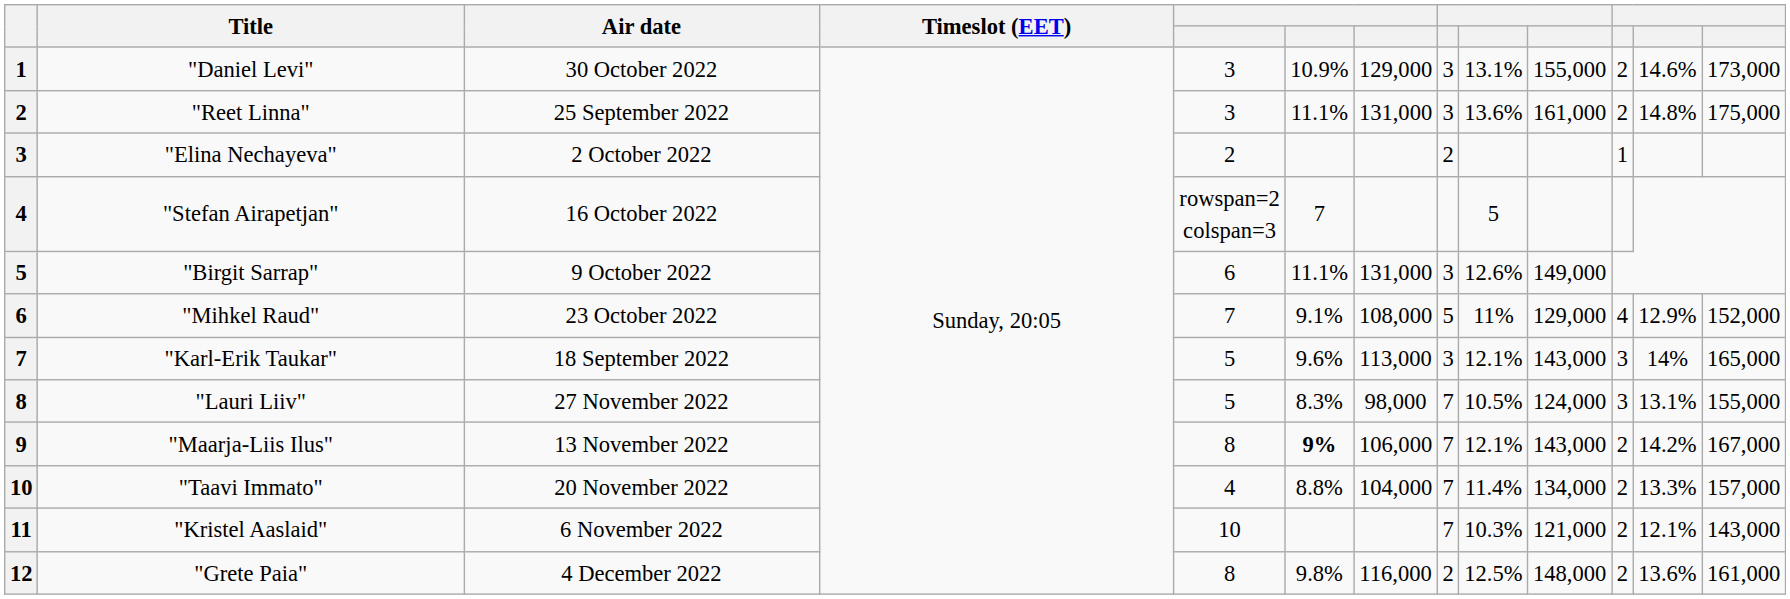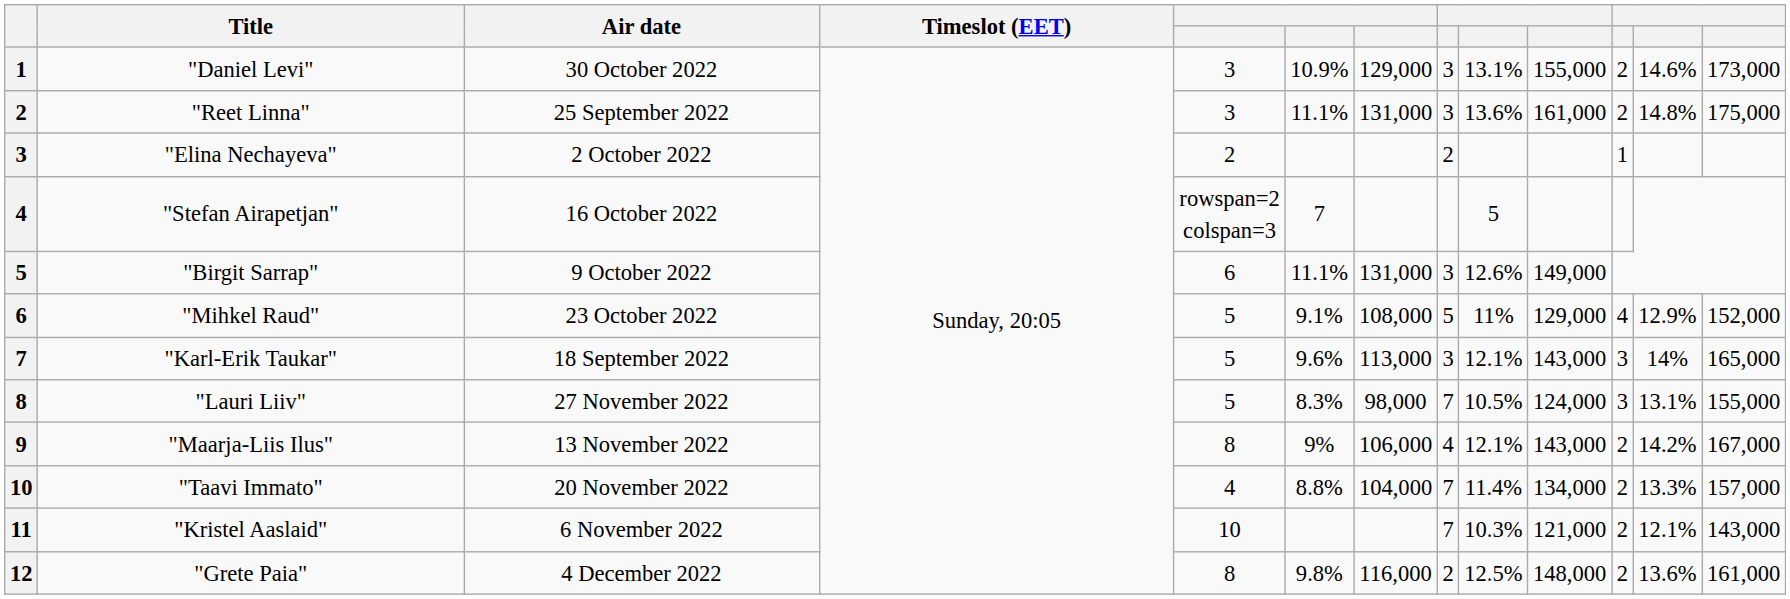(1230, 316) 7 -> (1230, 316) 5
(1319, 444) bold -> (1319, 444) normal
(1448, 444) 7 -> (1448, 444) 4
